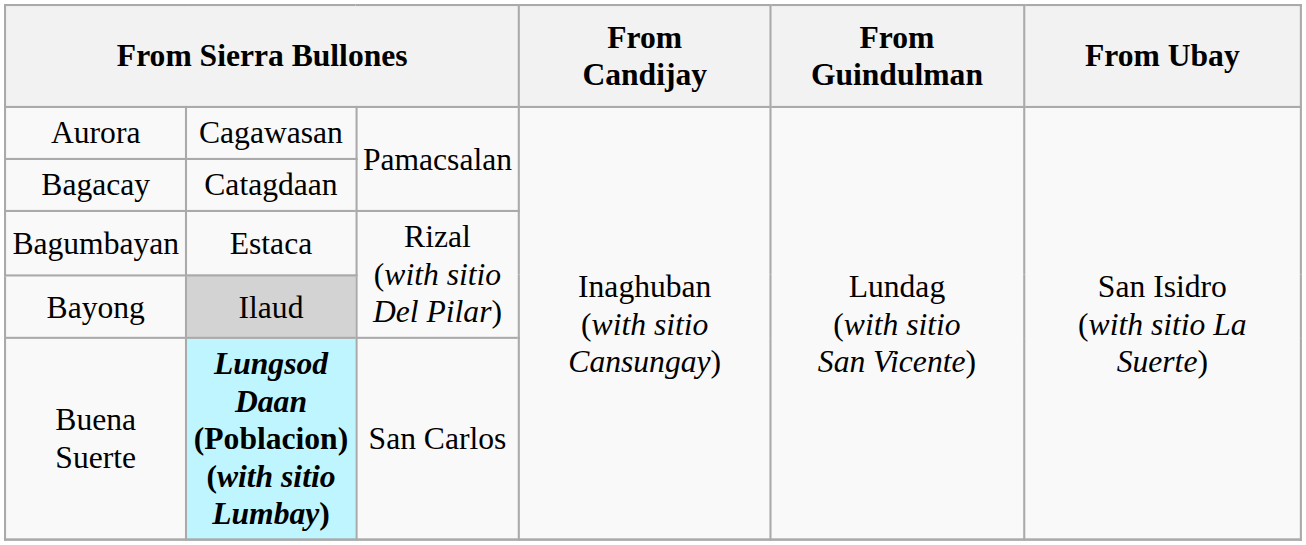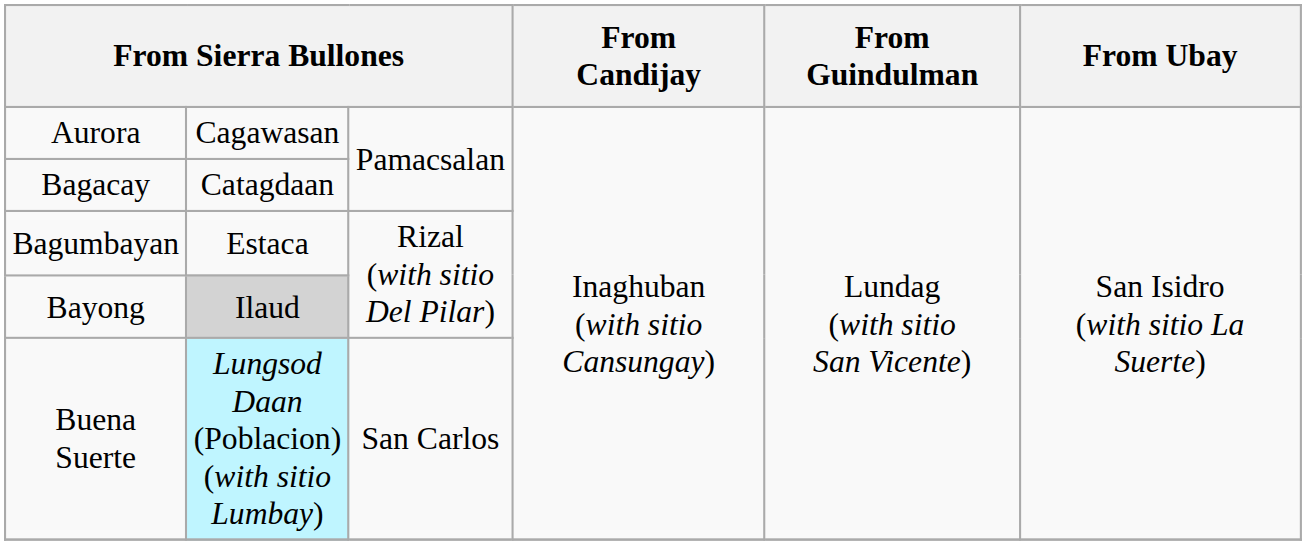(271, 439) bold -> (267, 439) normal
